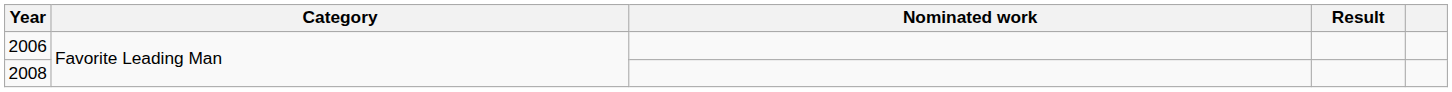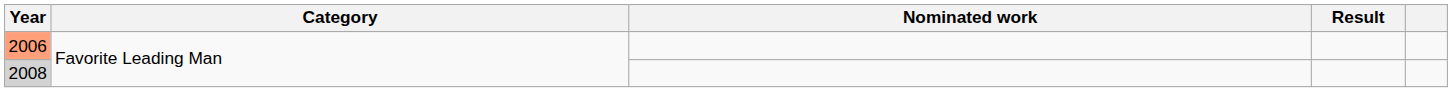(28, 45) no background -> (28, 45) lightsalmon background
(28, 73) no background -> (28, 73) lightgrey background
